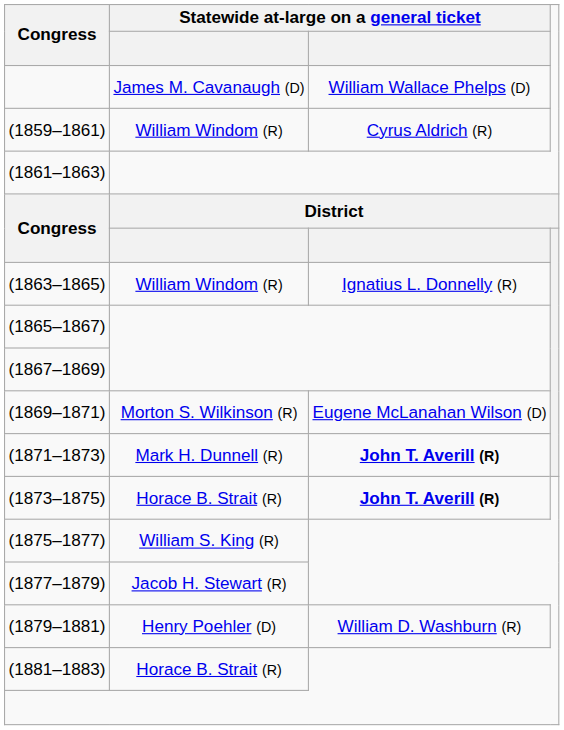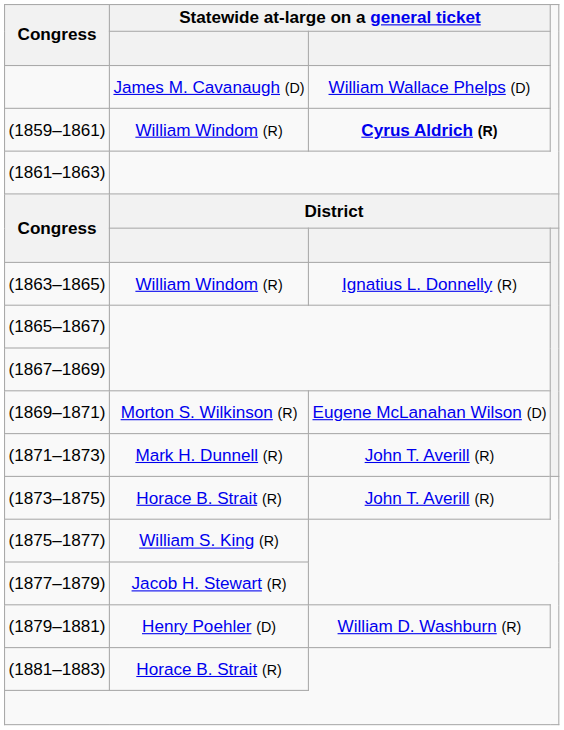(429, 130) normal -> (429, 130) bold
(429, 455) bold -> (429, 455) normal
(429, 498) bold -> (429, 498) normal
